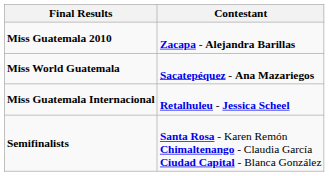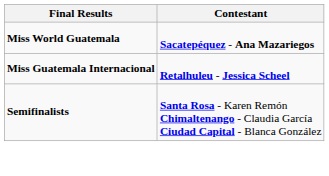- row: (59, 37)
